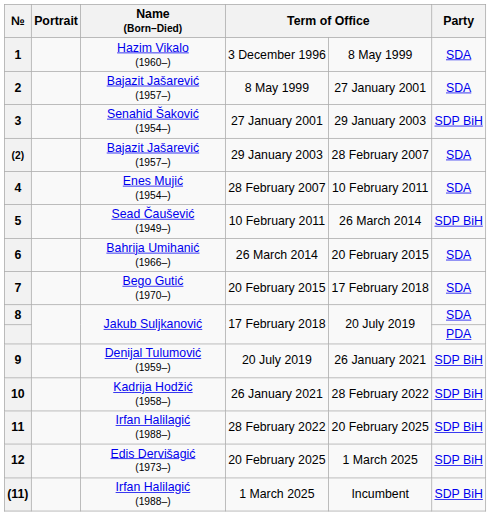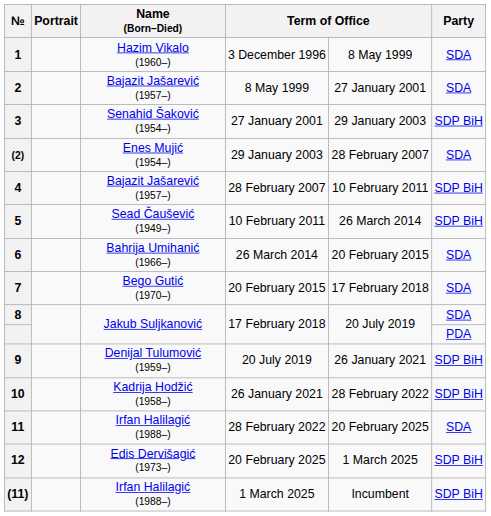(153, 154) Bajazit Jašarević (1957–) -> (153, 154) Enes Mujić (1954–)
(153, 188) Enes Mujić (1954–) -> (153, 188) Bajazit Jašarević (1957–)
(459, 188) SDA -> (459, 188) SDP BiH
(459, 427) SDP BiH -> (459, 427) SDA
